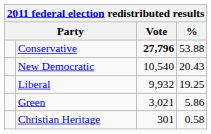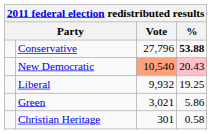(159, 48) bold -> (159, 48) normal
(192, 48) normal -> (192, 48) bold
(159, 66) no background -> (159, 66) lightsalmon background
(192, 66) no background -> (192, 66) pink background
